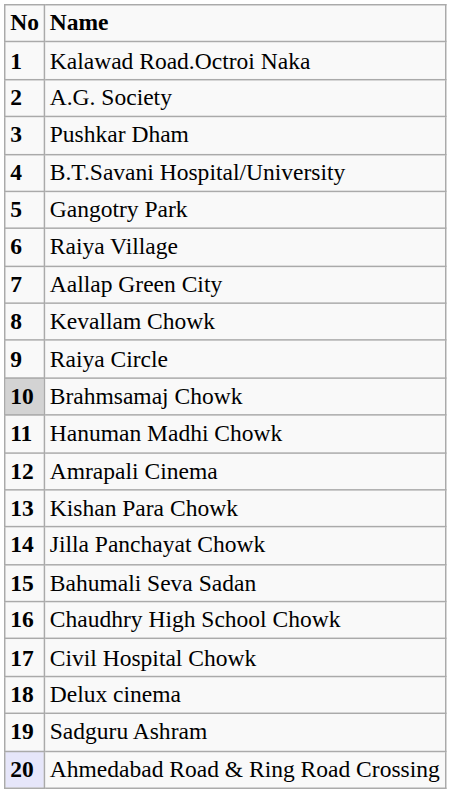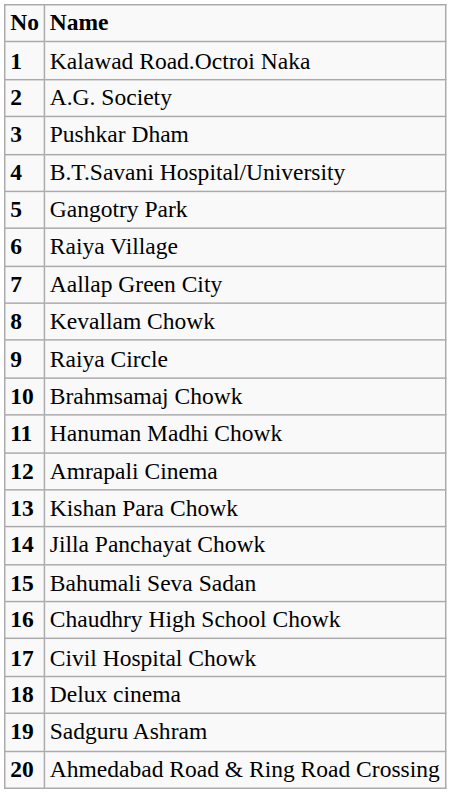(22, 396) lightgrey background -> (22, 396) no background
(22, 769) lavender background -> (22, 769) no background
